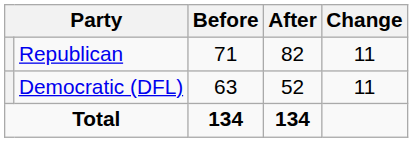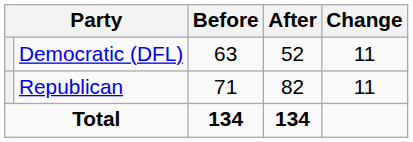rows swapped: (71, 53) <-> (101, 86)
